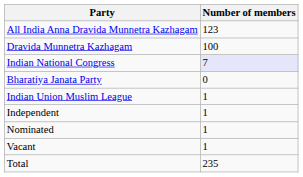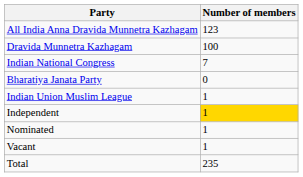(205, 63) lavender background -> (205, 63) no background
(205, 113) no background -> (205, 113) gold background
